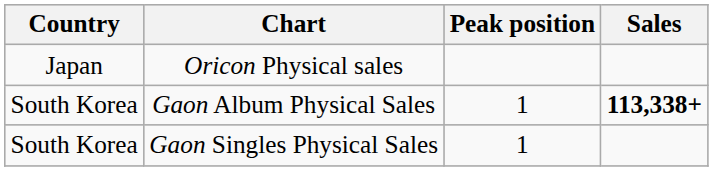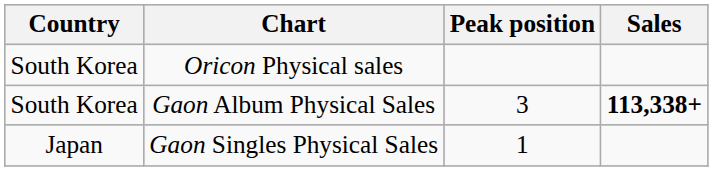(74, 64) Japan -> (74, 64) South Korea
(522, 104) 1 -> (522, 104) 3
(74, 144) South Korea -> (74, 144) Japan
